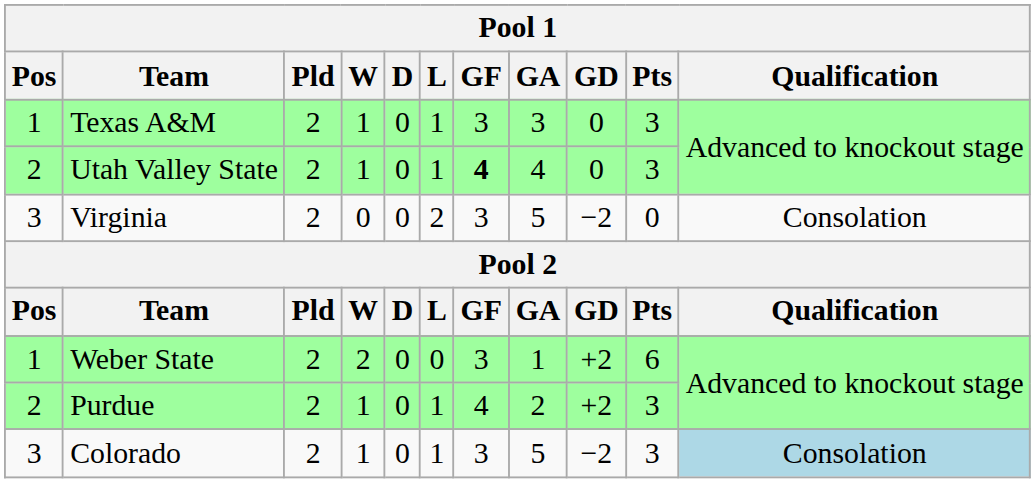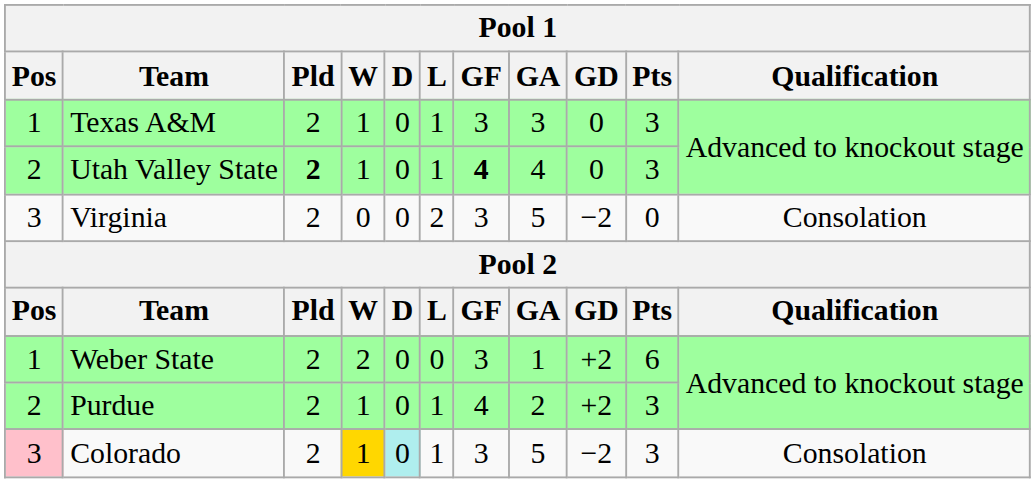(313, 169) normal -> (313, 169) bold
(34, 452) no background -> (34, 452) pink background
(363, 452) no background -> (363, 452) gold background
(403, 452) no background -> (403, 452) paleturquoise background
(855, 452) lightblue background -> (855, 452) no background
